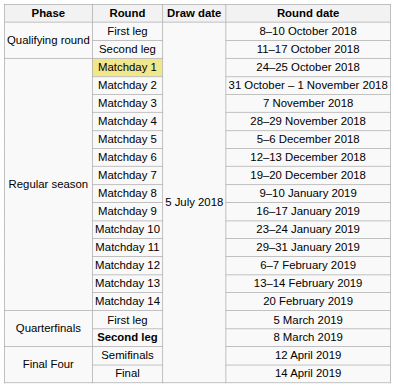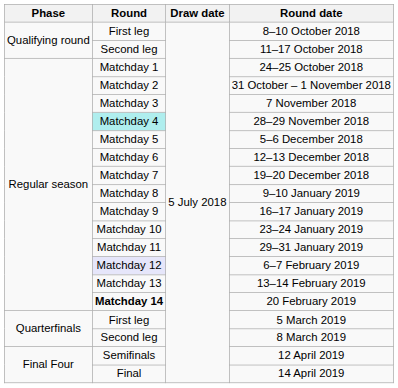(127, 67) khaki background -> (129, 67) no background
(127, 121) no background -> (129, 121) paleturquoise background
(127, 265) no background -> (129, 265) lavender background
(127, 301) normal -> (129, 301) bold
(127, 337) bold -> (129, 337) normal
